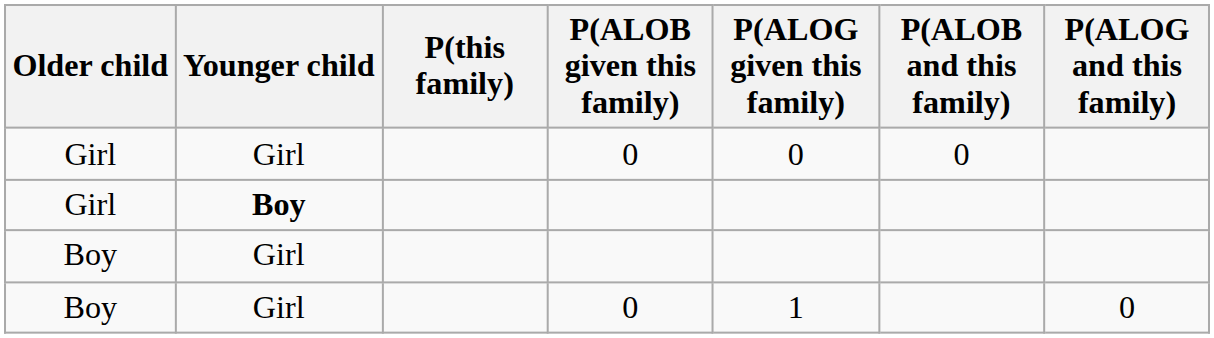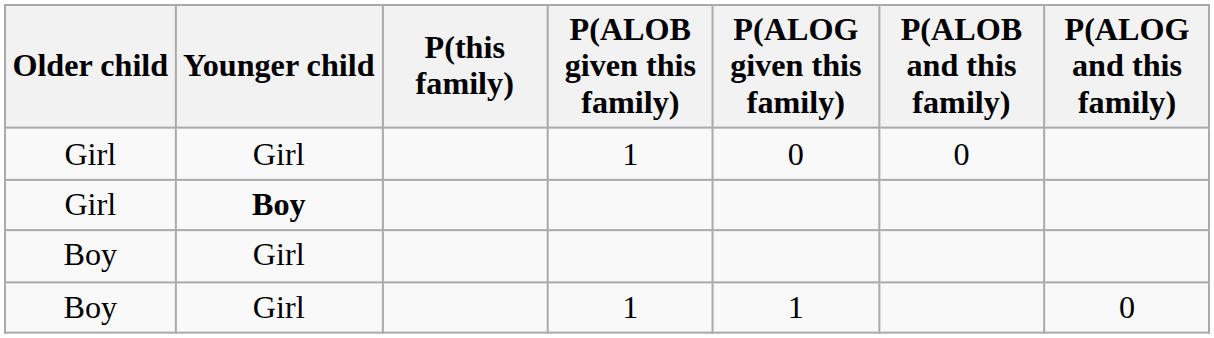(630, 153) 0 -> (630, 153) 1
(630, 306) 0 -> (630, 306) 1
